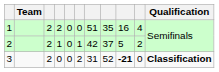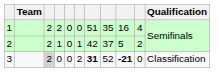(49, 59) no background -> (49, 59) lightgrey background
(92, 59) normal -> (92, 59) bold
(179, 59) bold -> (176, 59) normal
